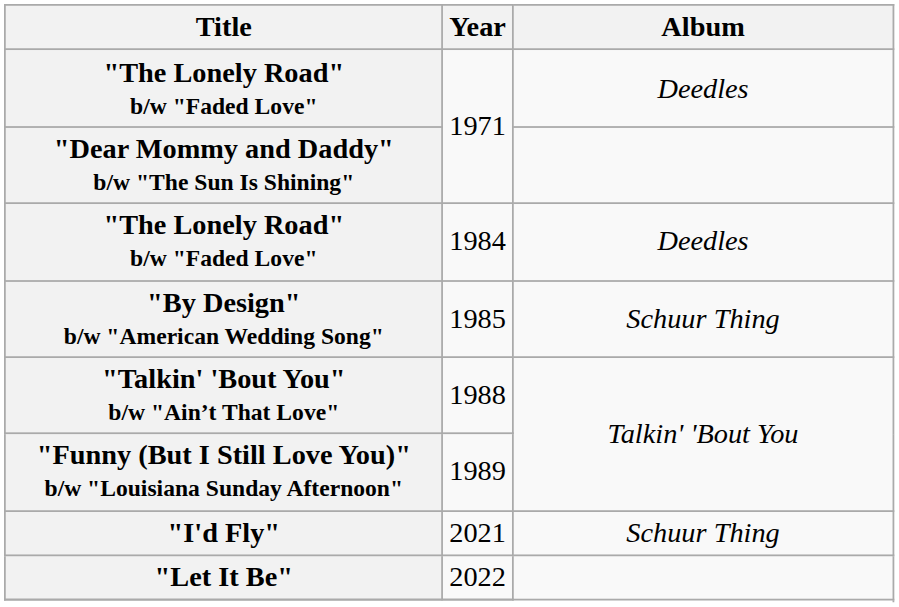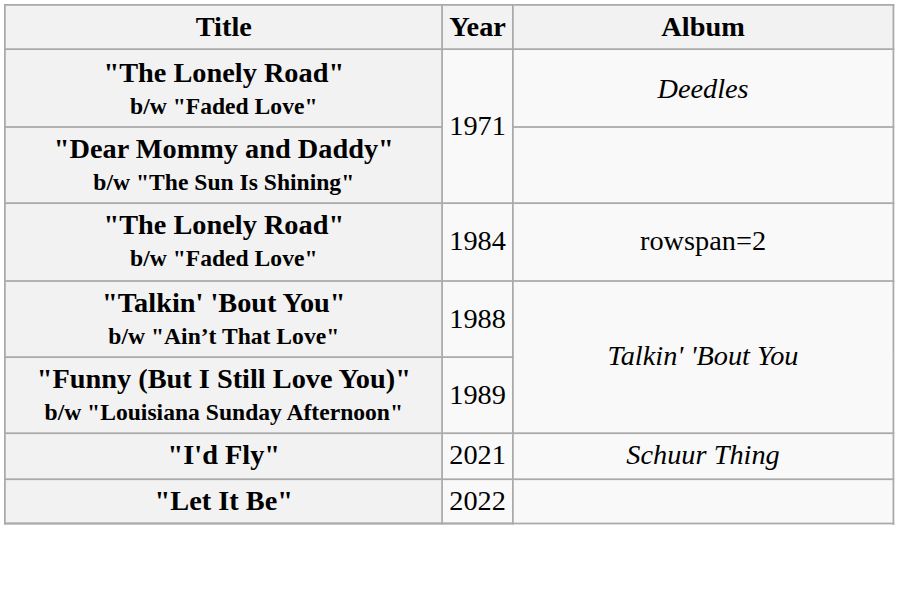(703, 241) Deedles -> (703, 241) rowspan=2
- row: (224, 318)
